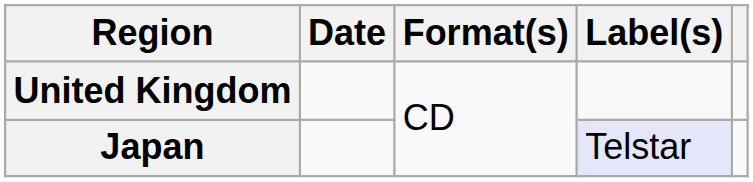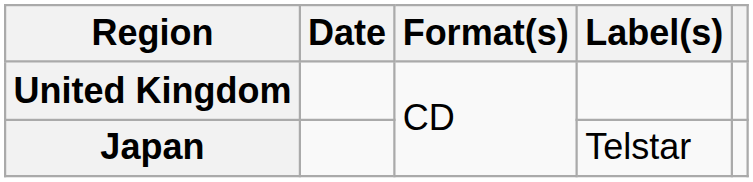(638, 147) lavender background -> (638, 147) no background
